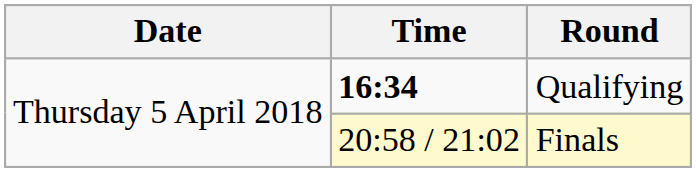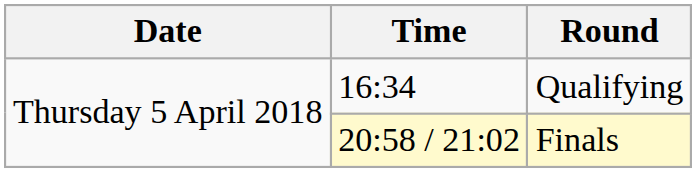(378, 85) bold -> (377, 85) normal
